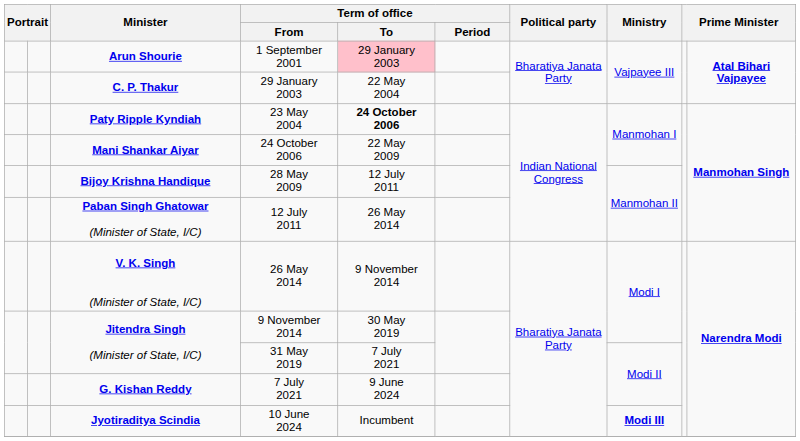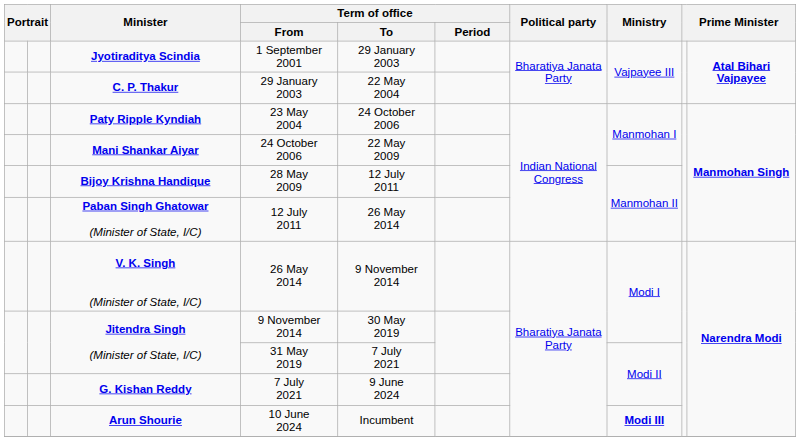(145, 56) Arun Shourie -> (145, 56) Jyotiraditya Scindia
(386, 56) pink background -> (386, 56) no background
(386, 119) bold -> (386, 119) normal
(145, 420) Jyotiraditya Scindia -> (145, 420) Arun Shourie
